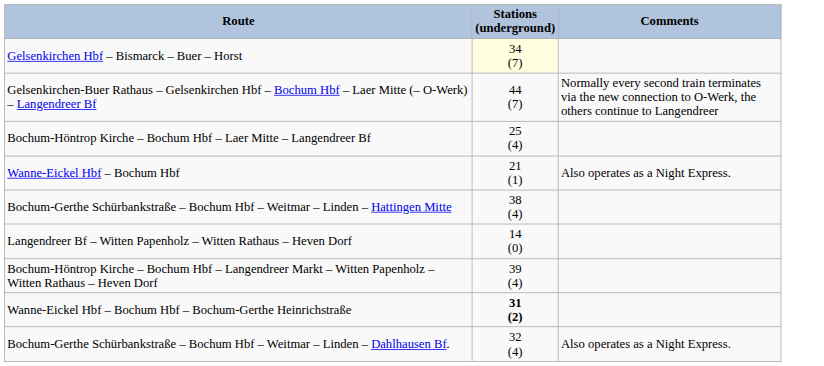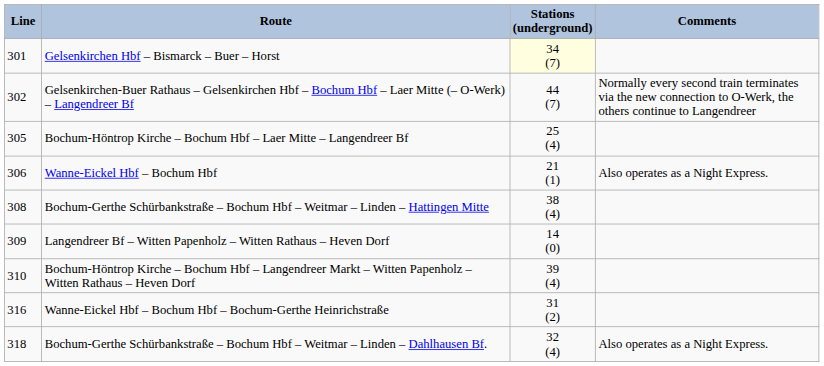+ column: (23, 21)
(515, 309) bold -> (553, 309) normal
